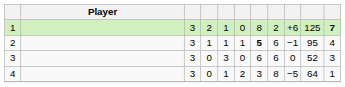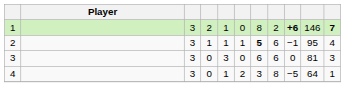(293, 27) normal -> (293, 27) bold
(312, 27) 125 -> (312, 27) 146
(312, 58) 52 -> (312, 58) 81
